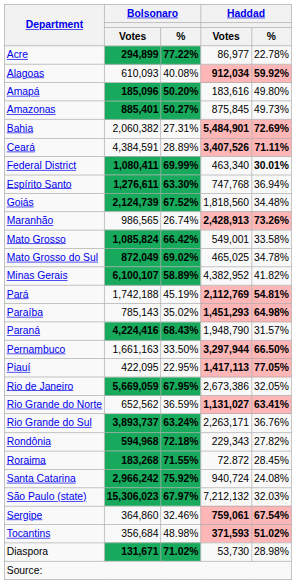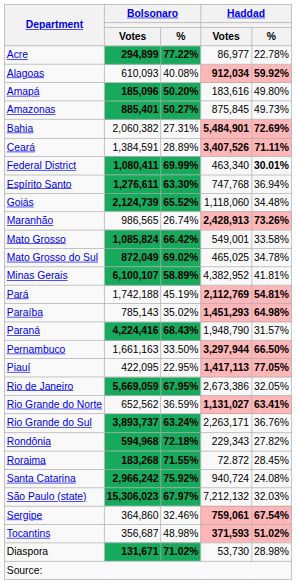(136, 147) 4,384,591 -> (136, 147) 1,384,591
(181, 202) 67.52% -> (181, 202) 65.52%
(226, 202) 1,818,560 -> (227, 202) 1,118,060
(271, 276) 41.82% -> (271, 276) 41.81%
(140, 533) 356,684 -> (140, 533) 356,687
